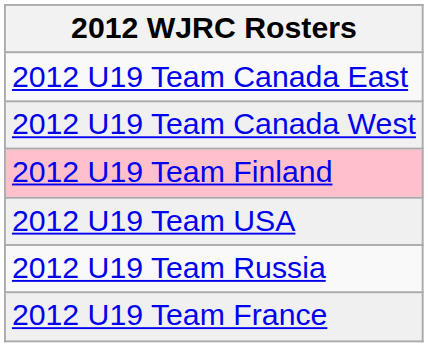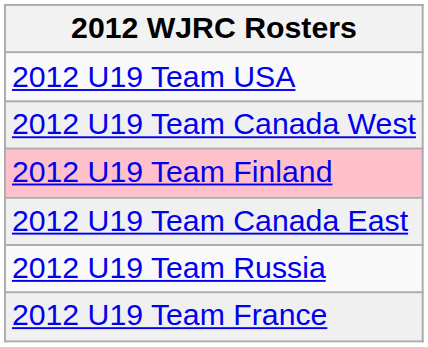(210, 76) 2012 U19 Team Canada East -> (154, 76) 2012 U19 Team USA
(154, 220) 2012 U19 Team USA -> (210, 220) 2012 U19 Team Canada East
